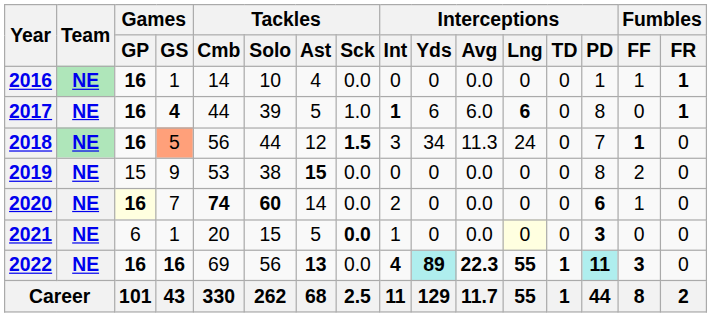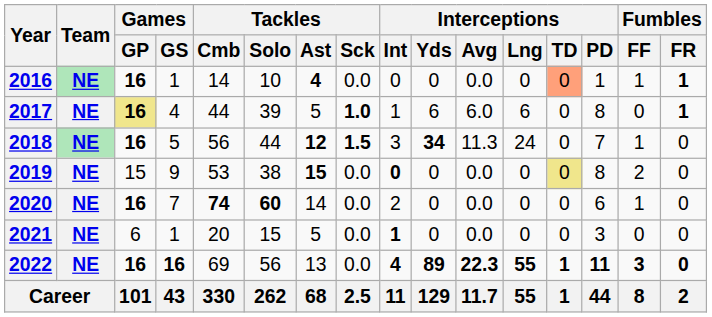(316, 81) normal -> (316, 81) bold
(564, 81) no background -> (564, 81) lightsalmon background
(135, 111) no background -> (135, 111) khaki background
(174, 111) bold -> (174, 111) normal
(357, 111) normal -> (357, 111) bold
(395, 111) bold -> (395, 111) normal
(525, 111) bold -> (525, 111) normal
(174, 142) lightsalmon background -> (174, 142) no background
(316, 142) normal -> (316, 142) bold
(434, 142) normal -> (434, 142) bold
(639, 142) bold -> (639, 142) normal
(395, 173) normal -> (395, 173) bold
(564, 173) no background -> (564, 173) khaki background
(135, 204) lightyellow background -> (135, 204) no background
(600, 204) bold -> (600, 204) normal
(357, 234) bold -> (357, 234) normal
(395, 234) normal -> (395, 234) bold
(525, 234) lightyellow background -> (525, 234) no background
(600, 234) bold -> (600, 234) normal
(316, 265) bold -> (316, 265) normal
(434, 265) paleturquoise background -> (434, 265) no background
(600, 265) paleturquoise background -> (600, 265) no background
(683, 265) normal -> (683, 265) bold
